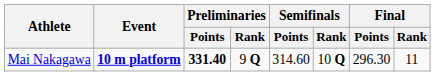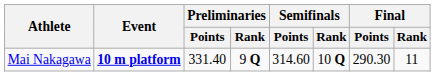(207, 60) bold -> (207, 60) normal
(372, 60) 296.30 -> (372, 60) 290.30
